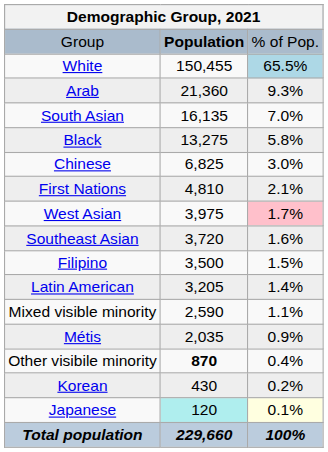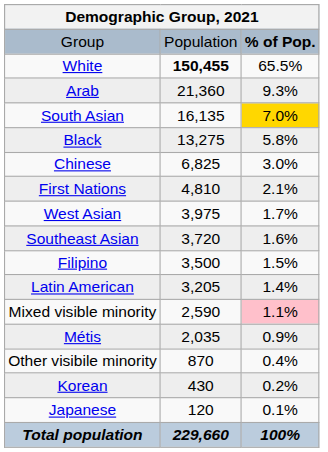(204, 41) bold -> (201, 41) normal
(285, 41) normal -> (280, 41) bold
(204, 66) normal -> (201, 66) bold
(285, 66) lightblue background -> (280, 66) no background
(285, 115) no background -> (280, 115) gold background
(285, 213) pink background -> (280, 213) no background
(285, 312) no background -> (280, 312) pink background
(204, 361) bold -> (201, 361) normal
(204, 410) paleturquoise background -> (201, 410) no background
(285, 410) lightyellow background -> (280, 410) no background
